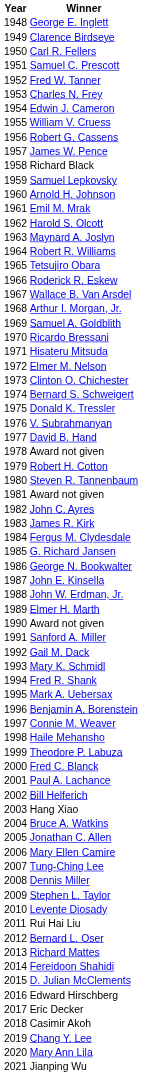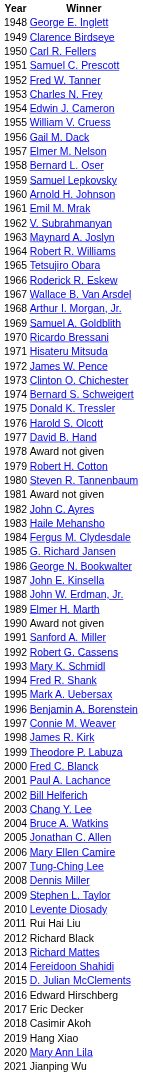(74, 137) Robert G. Cassens -> (59, 137) Gail M. Dack
(69, 151) James W. Pence -> (68, 151) Elmer M. Nelson
(62, 166) Richard Black -> (67, 166) Bernard L. Oser
(66, 223) Harold S. Olcott -> (71, 223) V. Subrahmanyan
(68, 366) Elmer M. Nelson -> (69, 366) James W. Pence
(71, 423) V. Subrahmanyan -> (66, 423) Harold S. Olcott
(62, 523) James R. Kirk -> (67, 523) Haile Mehansho
(59, 652) Gail M. Dack -> (74, 652) Robert G. Cassens
(67, 738) Haile Mehansho -> (62, 738) James R. Kirk
(54, 809) Hang Xiao -> (61, 809) Chang Y. Lee
(67, 938) Bernard L. Oser -> (62, 938) Richard Black
(61, 1038) Chang Y. Lee -> (54, 1038) Hang Xiao
